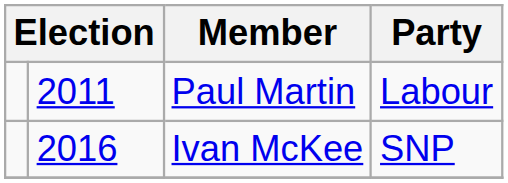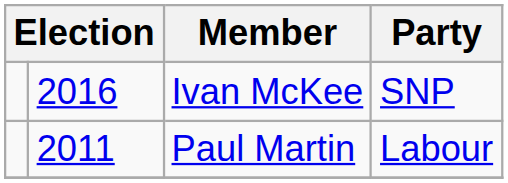rows swapped: (263, 90) <-> (267, 148)
